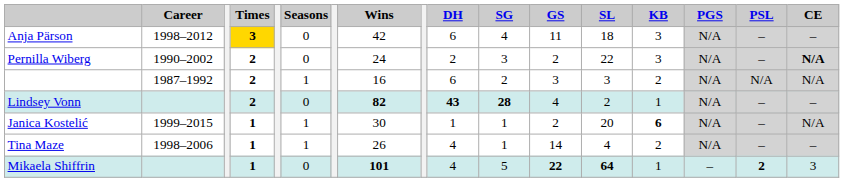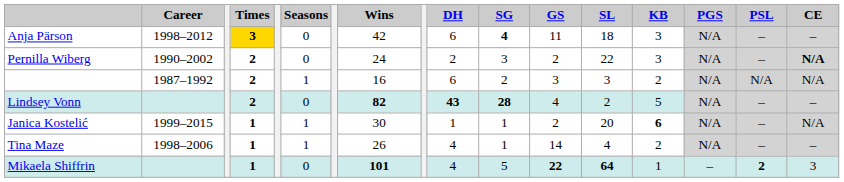(504, 36) normal -> (504, 36) bold
(658, 101) 1 -> (658, 101) 5
